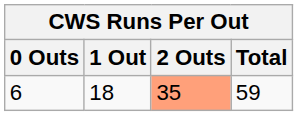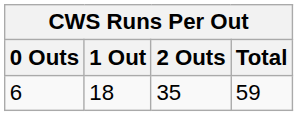(169, 92) lightsalmon background -> (169, 92) no background
